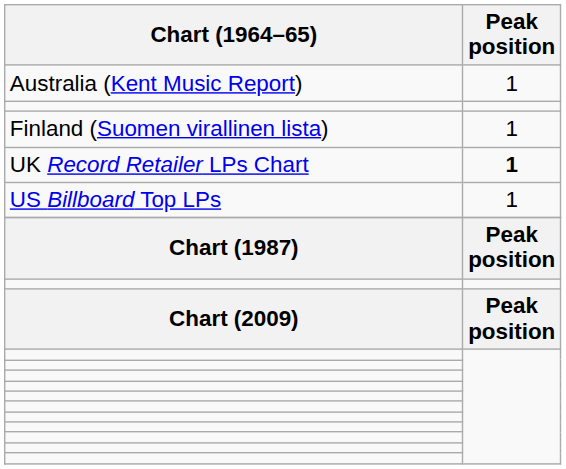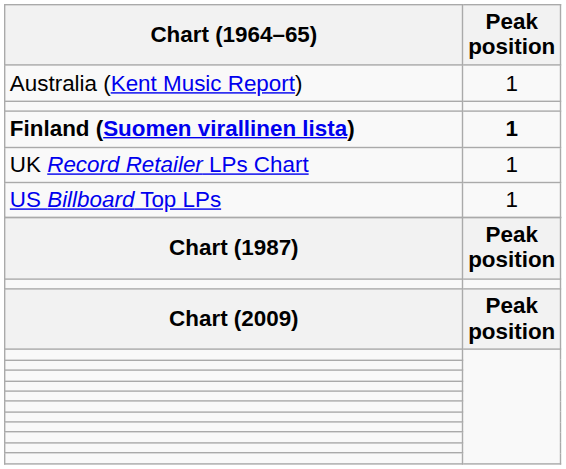(169, 128) normal -> (182, 128) bold
(512, 128) normal -> (512, 128) bold
(512, 164) bold -> (512, 164) normal
